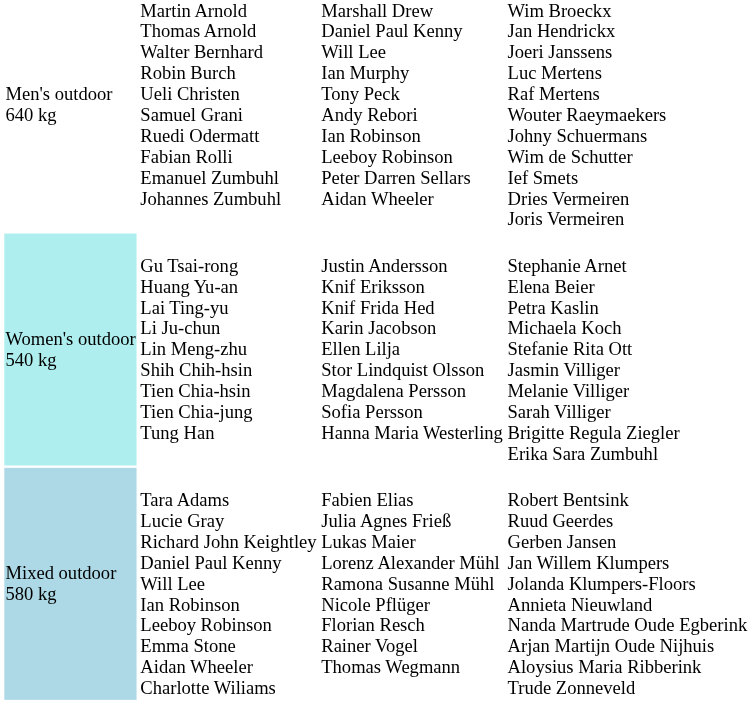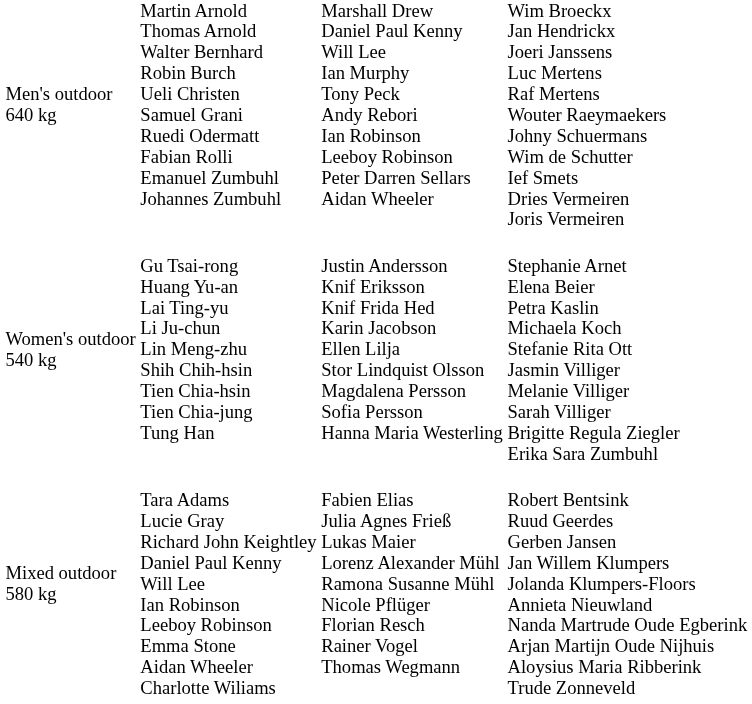(71, 349) paleturquoise background -> (71, 349) no background
(61, 583) lightblue background -> (61, 583) no background
